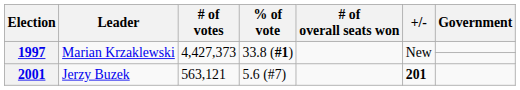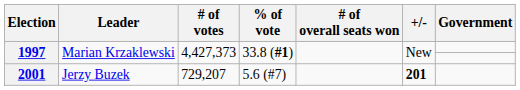(204, 74) 563,121 -> (204, 74) 729,207
